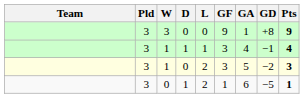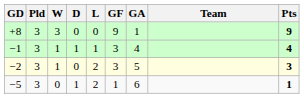columns swapped: (70, 13) <-> (268, 13)
